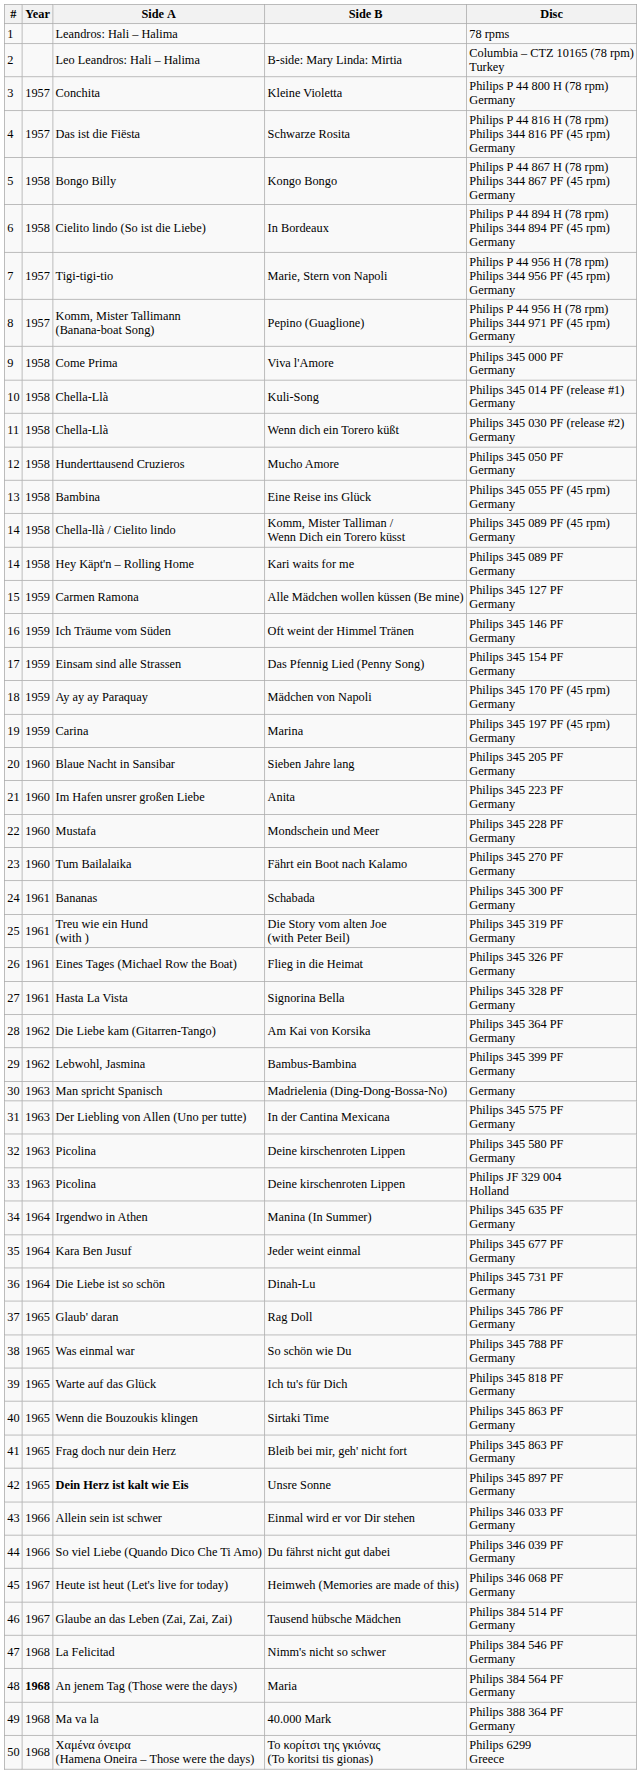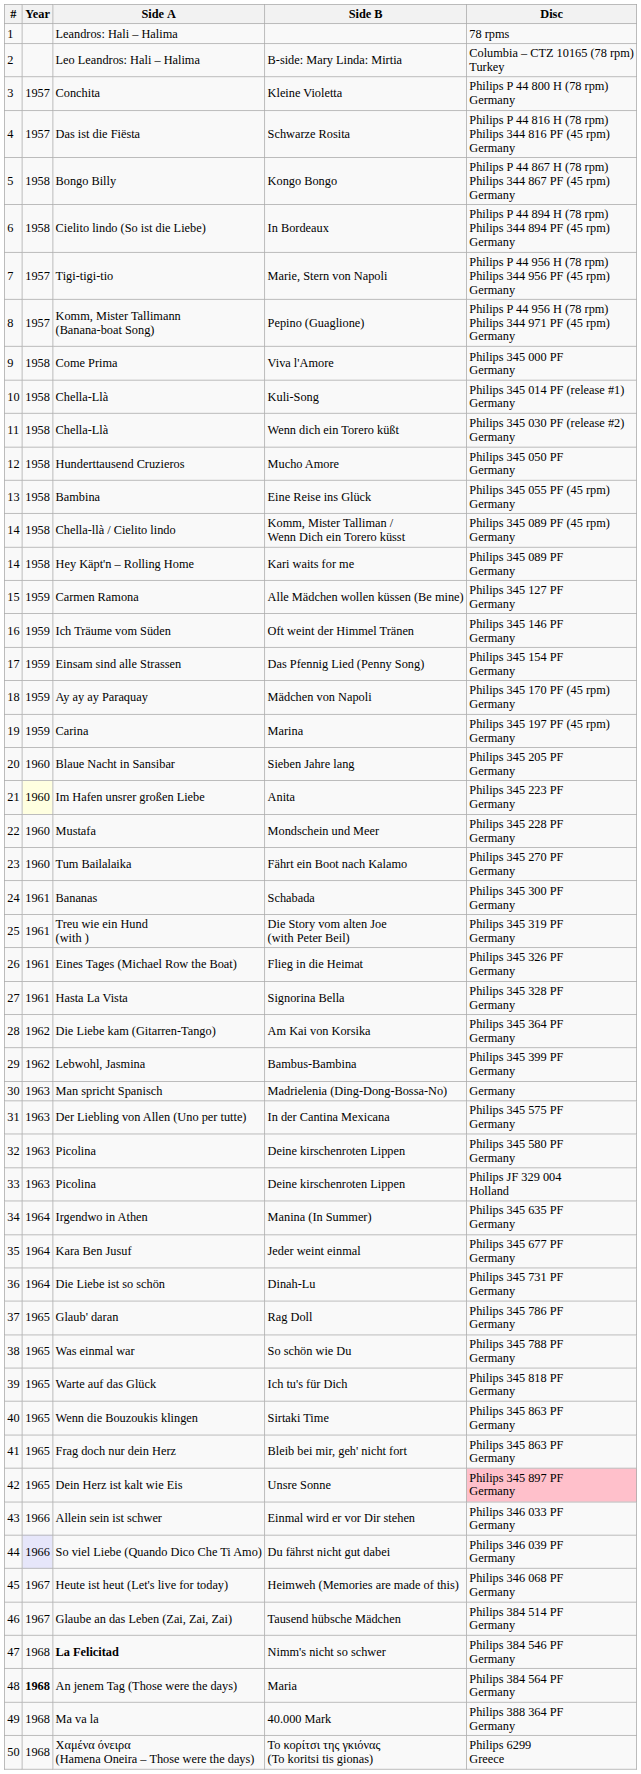(38, 797) no background -> (38, 797) lightyellow background
(122, 1485) bold -> (119, 1485) normal
(516, 1485) no background -> (516, 1485) pink background
(38, 1551) no background -> (38, 1551) lavender background
(85, 1652) normal -> (87, 1652) bold
